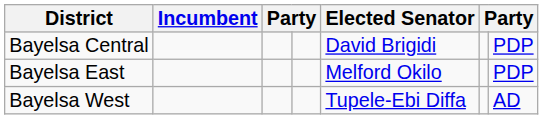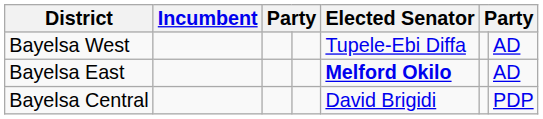rows swapped: (79, 45) <-> (69, 100)
(384, 73) normal -> (388, 73) bold
(513, 73) PDP -> (507, 73) AD
